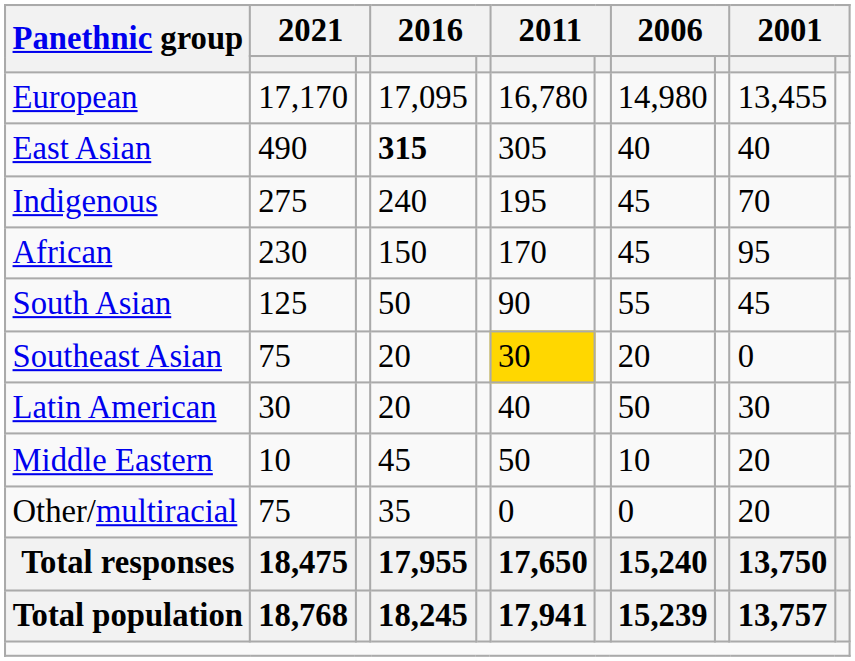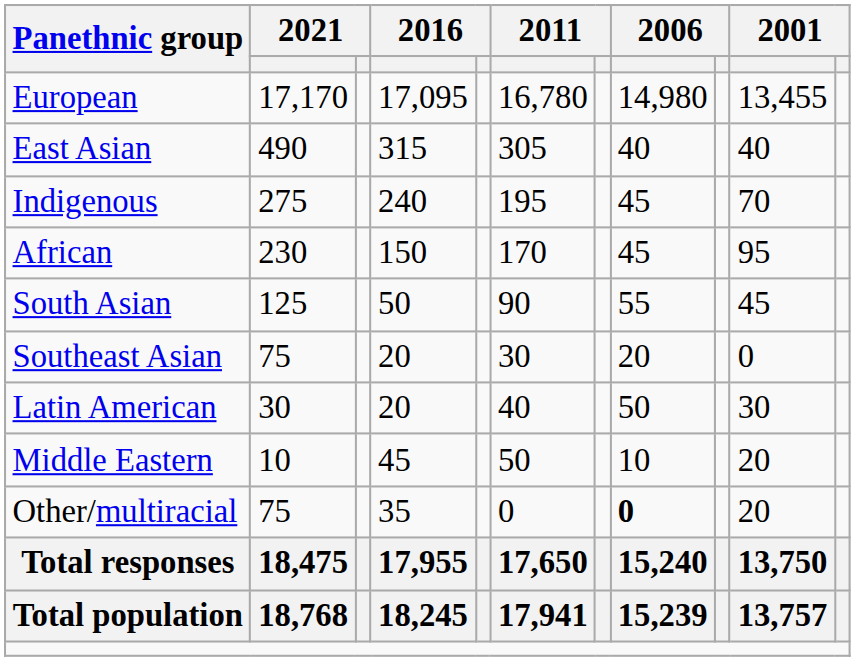(403, 148) bold -> (403, 148) normal
(514, 356) gold background -> (514, 356) no background
(626, 511) normal -> (626, 511) bold
